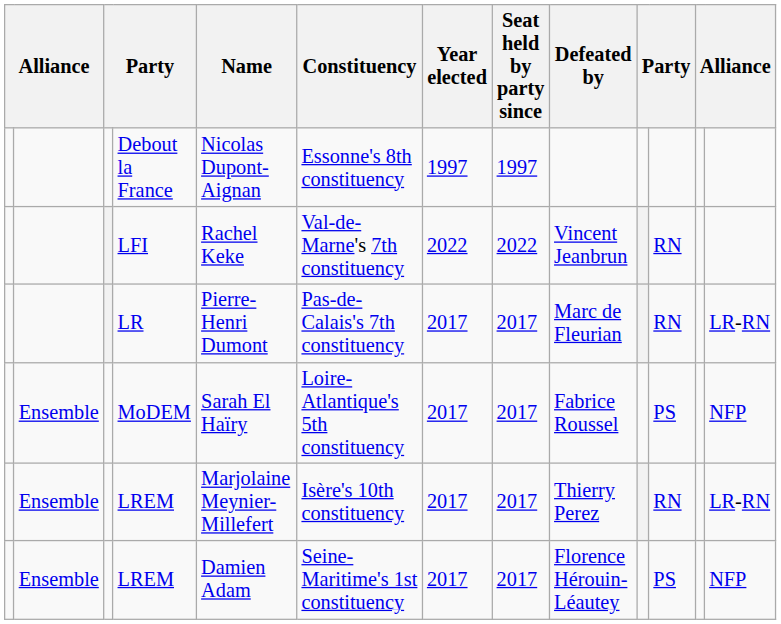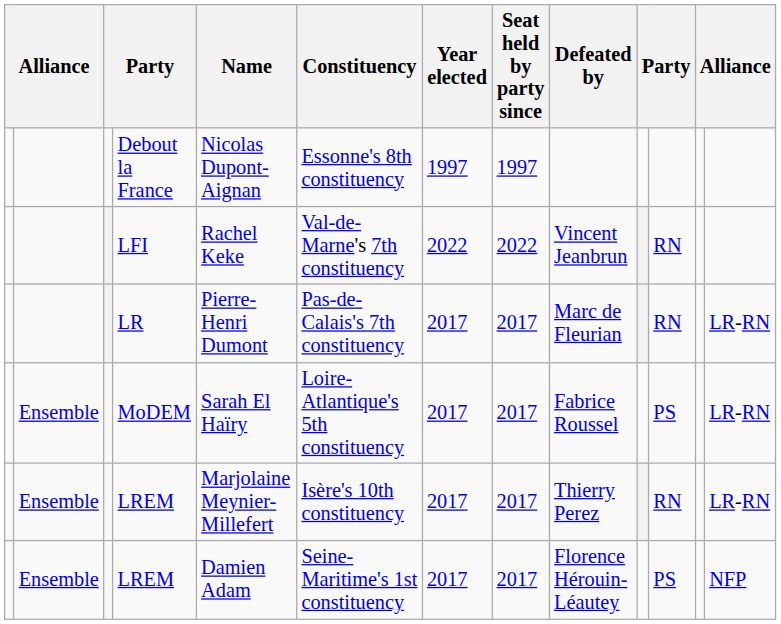(728, 412) NFP -> (740, 412) LR-RN
